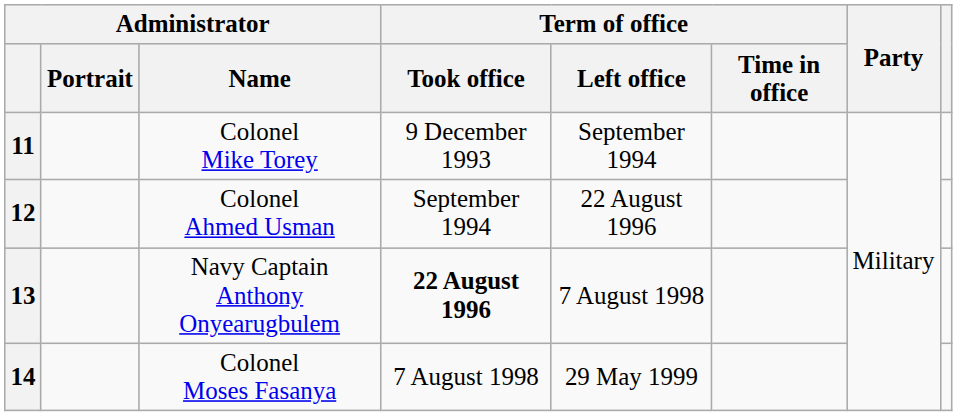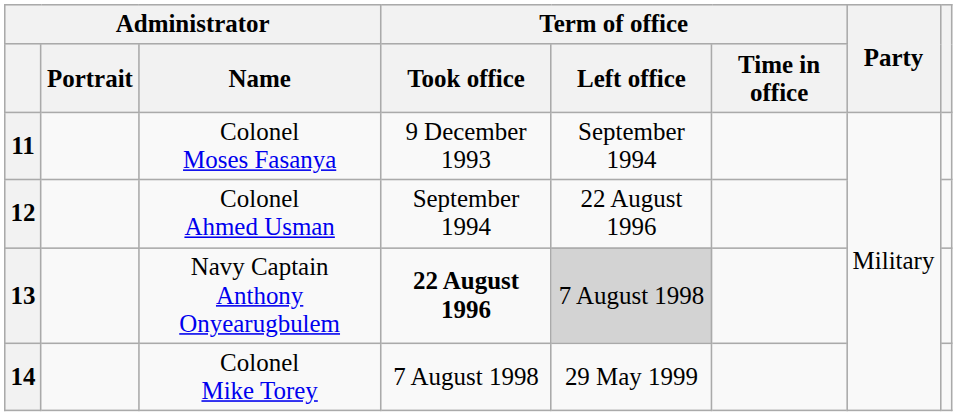(260, 145) Colonel Mike Torey -> (260, 145) Colonel Moses Fasanya
(631, 294) no background -> (631, 294) lightgrey background
(260, 376) Colonel Moses Fasanya -> (260, 376) Colonel Mike Torey
